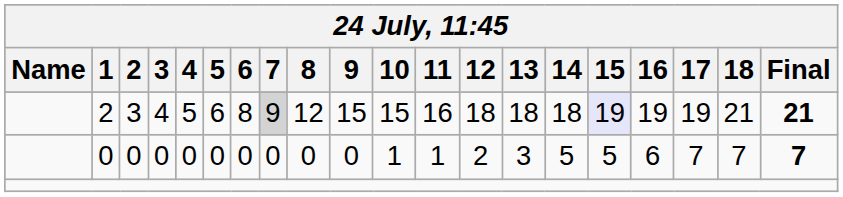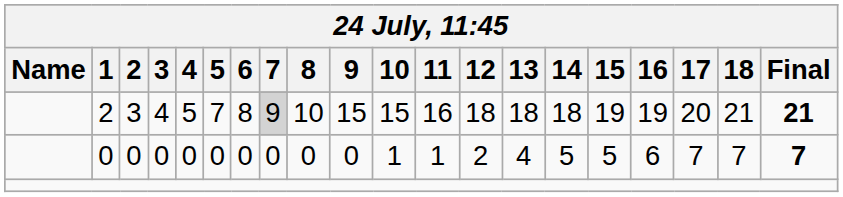(217, 112) 6 -> (217, 112) 7
(308, 112) 12 -> (308, 112) 10
(610, 112) lavender background -> (610, 112) no background
(696, 112) 19 -> (696, 112) 20
(524, 156) 3 -> (524, 156) 4
